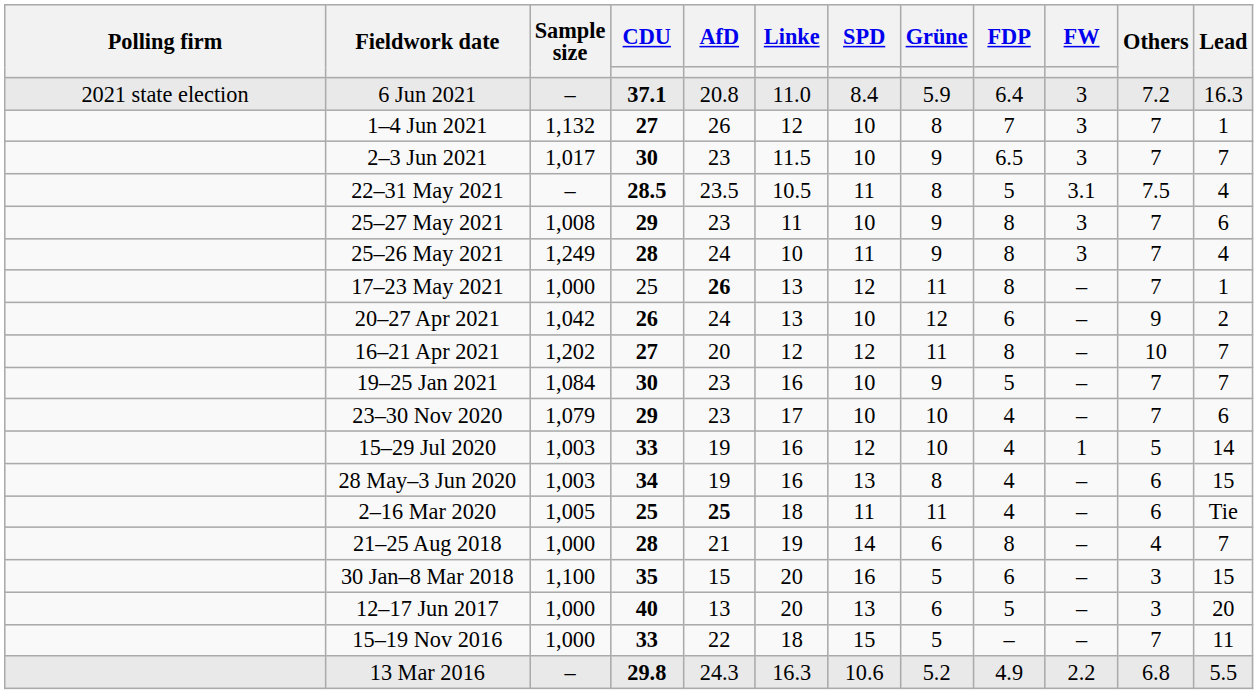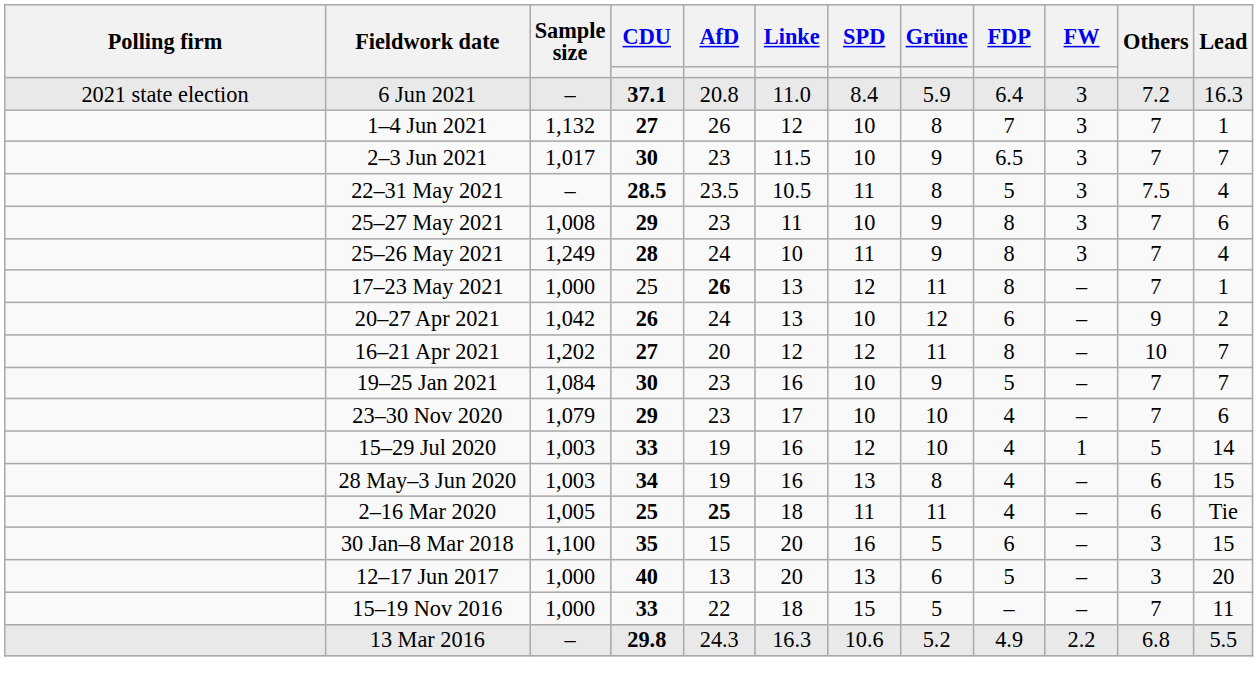(1082, 190) 3.1 -> (1082, 190) 3
- row: (427, 544)
